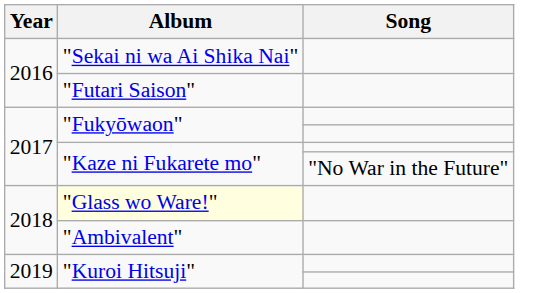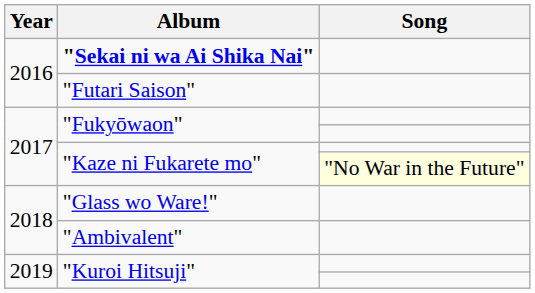(181, 55) normal -> (189, 55) bold
(408, 168) no background -> (424, 168) lightyellow background
(140, 202) lightyellow background -> (140, 202) no background
